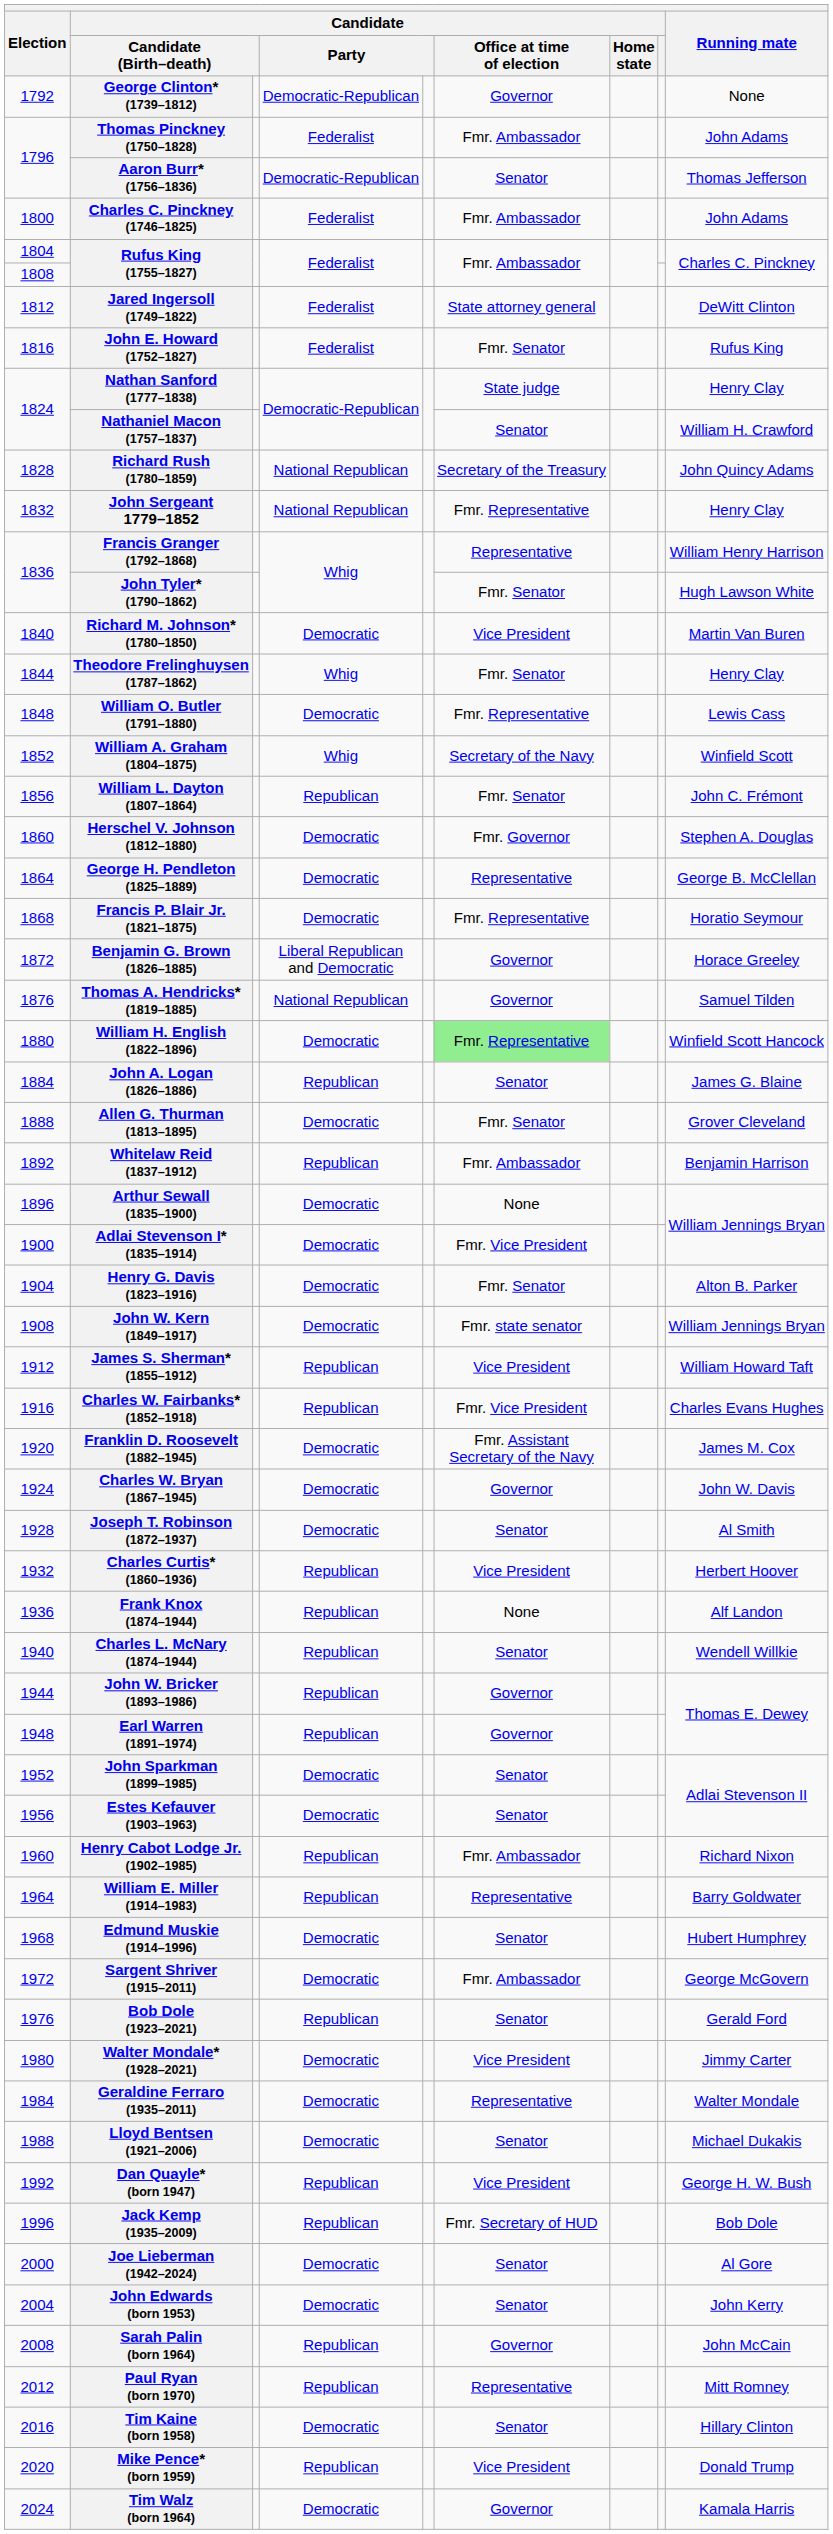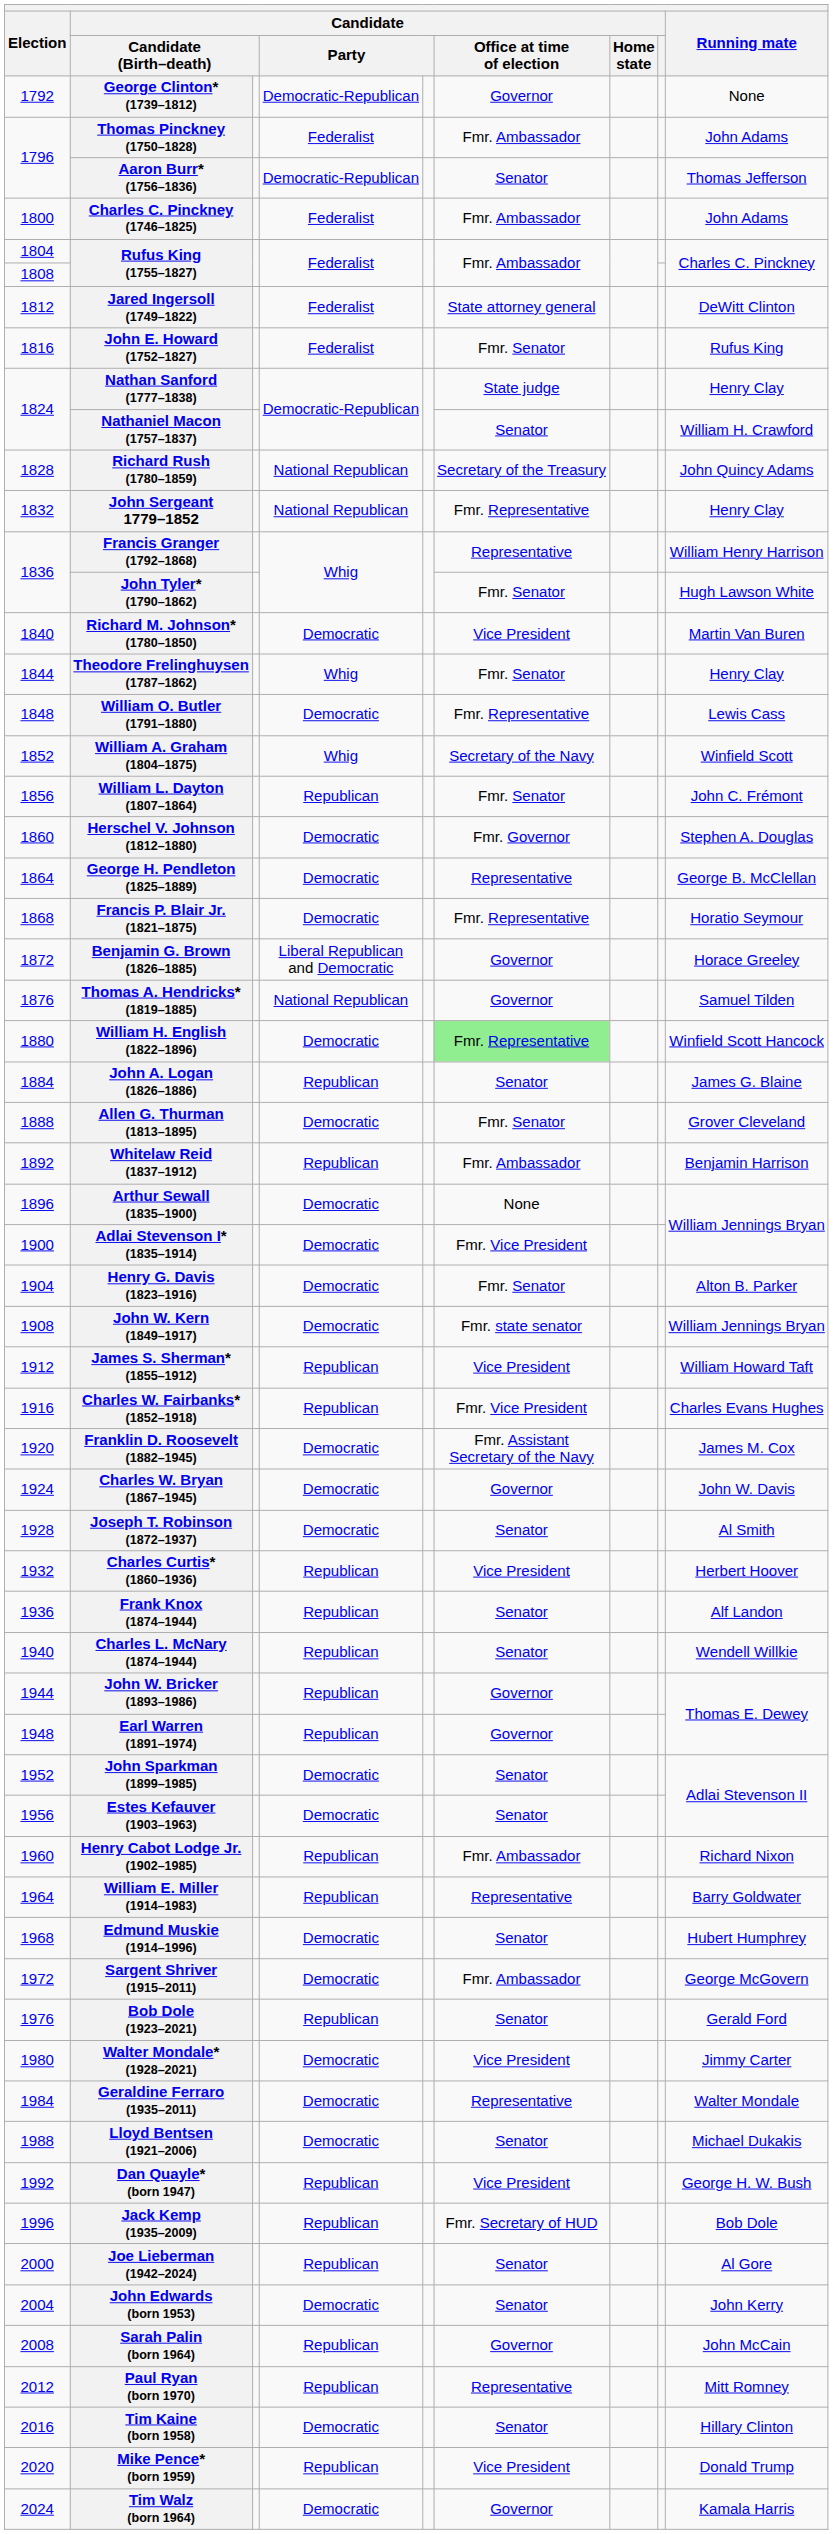(522, 1611) None -> (522, 1611) Senator
(341, 2264) Democratic -> (341, 2264) Republican
